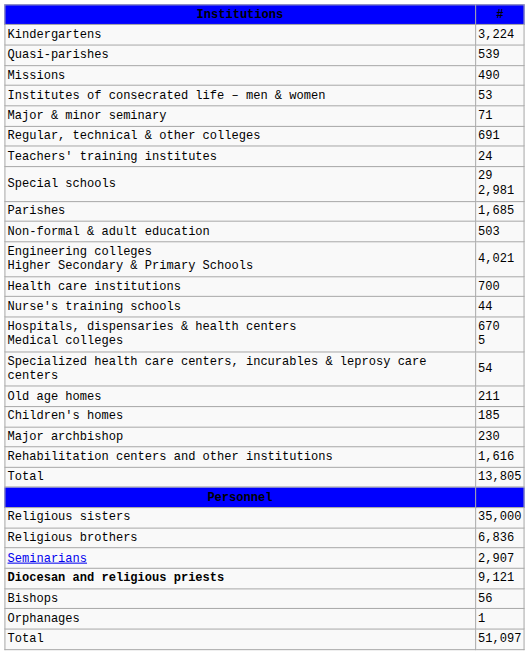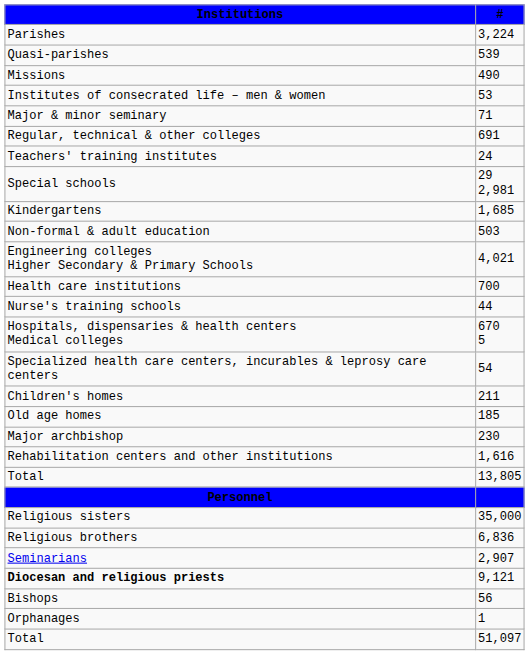(55, 35) Kindergartens -> (36, 35) Parishes
(36, 211) Parishes -> (55, 211) Kindergartens
(55, 396) Old age homes -> (65, 396) Children's homes
(65, 417) Children's homes -> (55, 417) Old age homes
